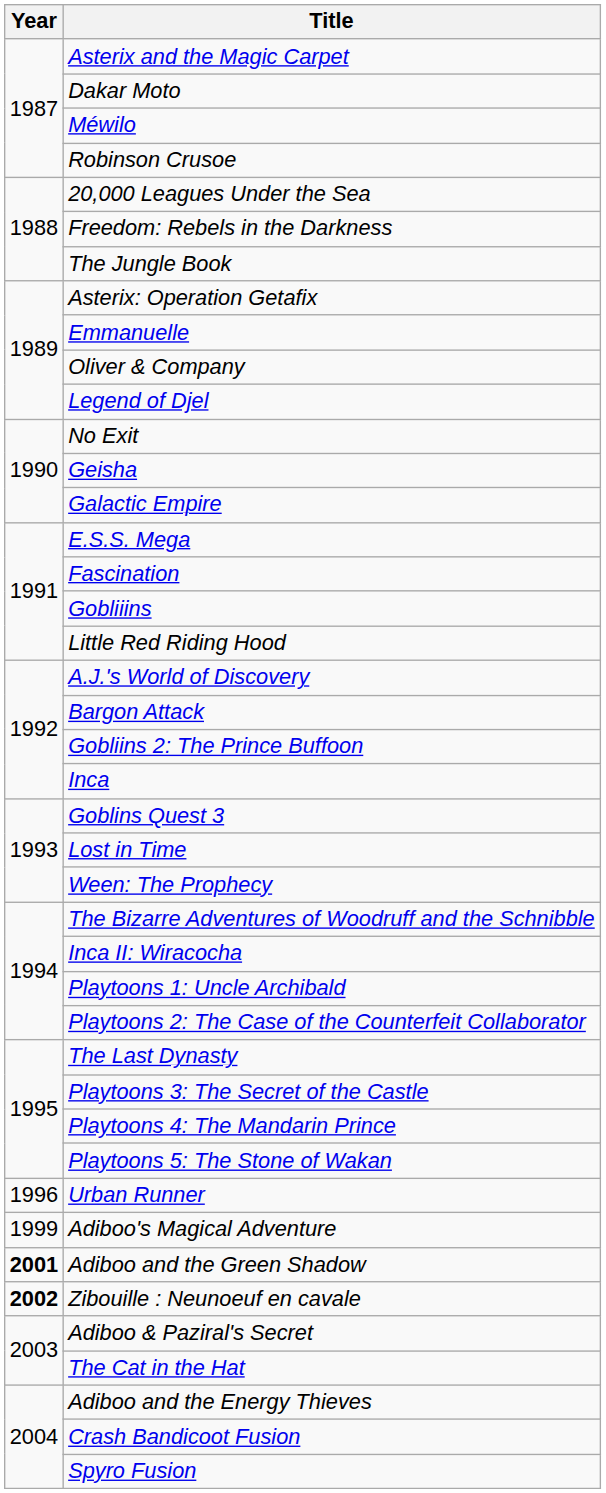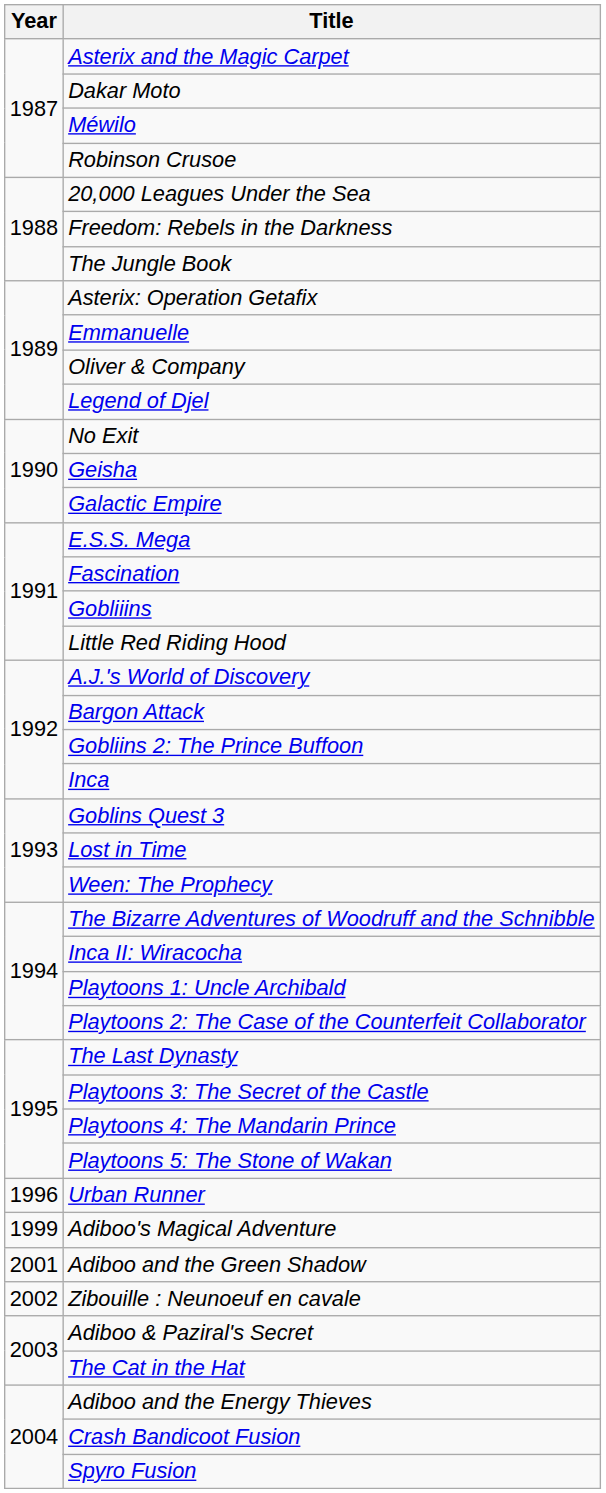(34, 1264) bold -> (34, 1264) normal
(34, 1298) bold -> (34, 1298) normal
